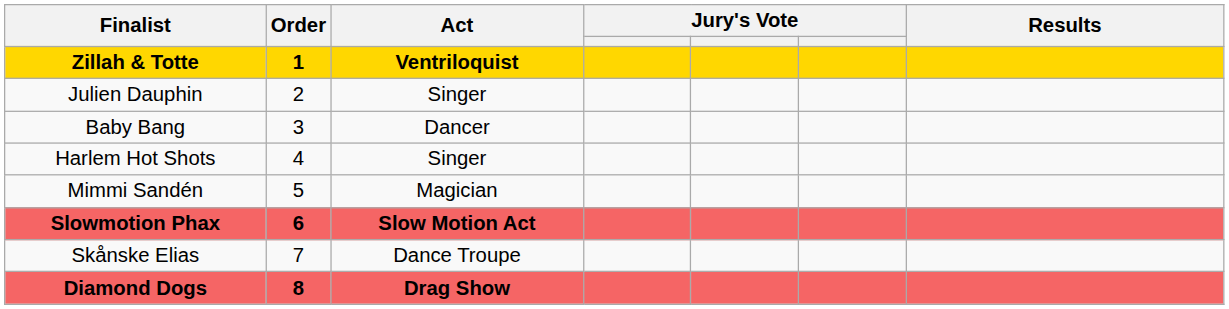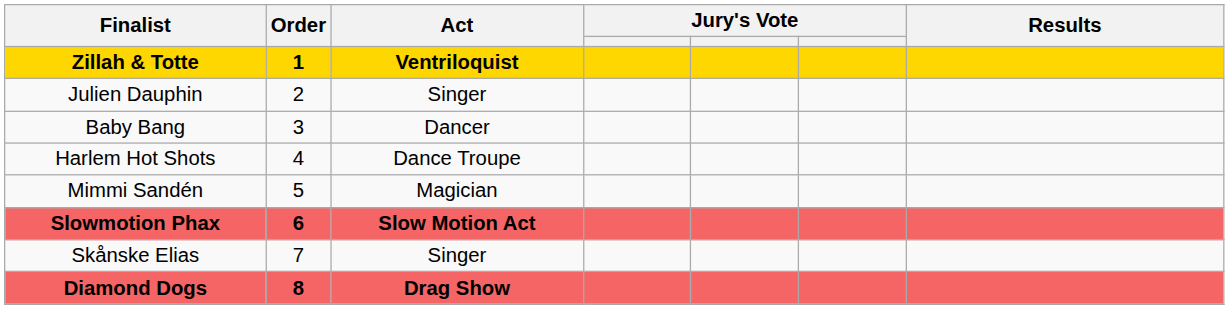(457, 158) Singer -> (457, 158) Dance Troupe
(457, 255) Dance Troupe -> (457, 255) Singer
